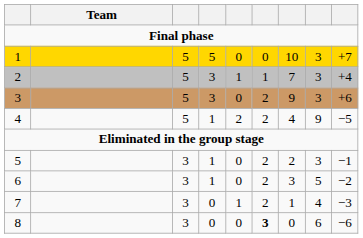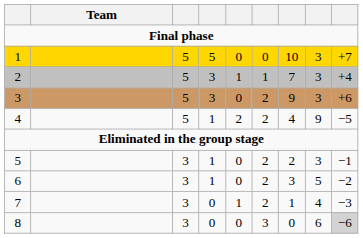(265, 222) bold -> (265, 222) normal
(345, 222) no background -> (345, 222) lightgrey background
